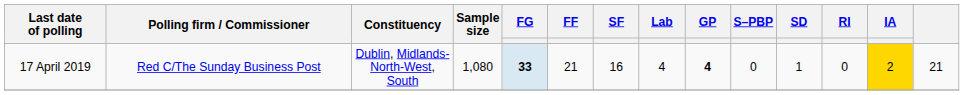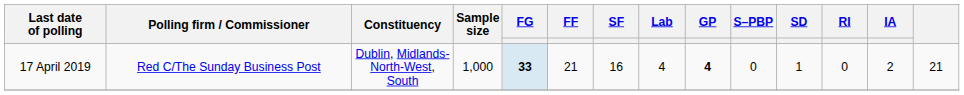(478, 67) 1,080 -> (478, 67) 1,000
(890, 67) gold background -> (890, 67) no background
